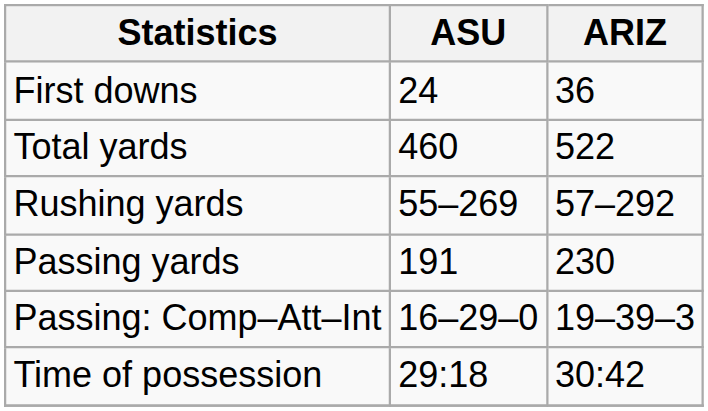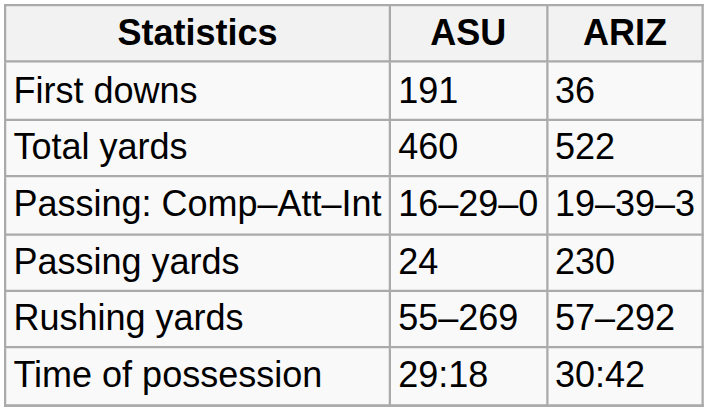(418, 90) 24 -> (428, 90) 191
rows swapped: (128, 204) <-> (198, 318)
(428, 261) 191 -> (418, 261) 24
